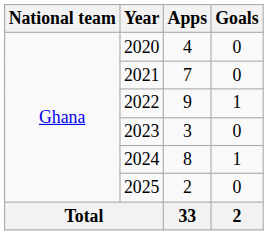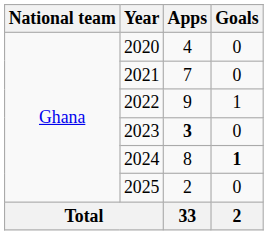(187, 131) normal -> (187, 131) bold
(237, 159) normal -> (237, 159) bold
